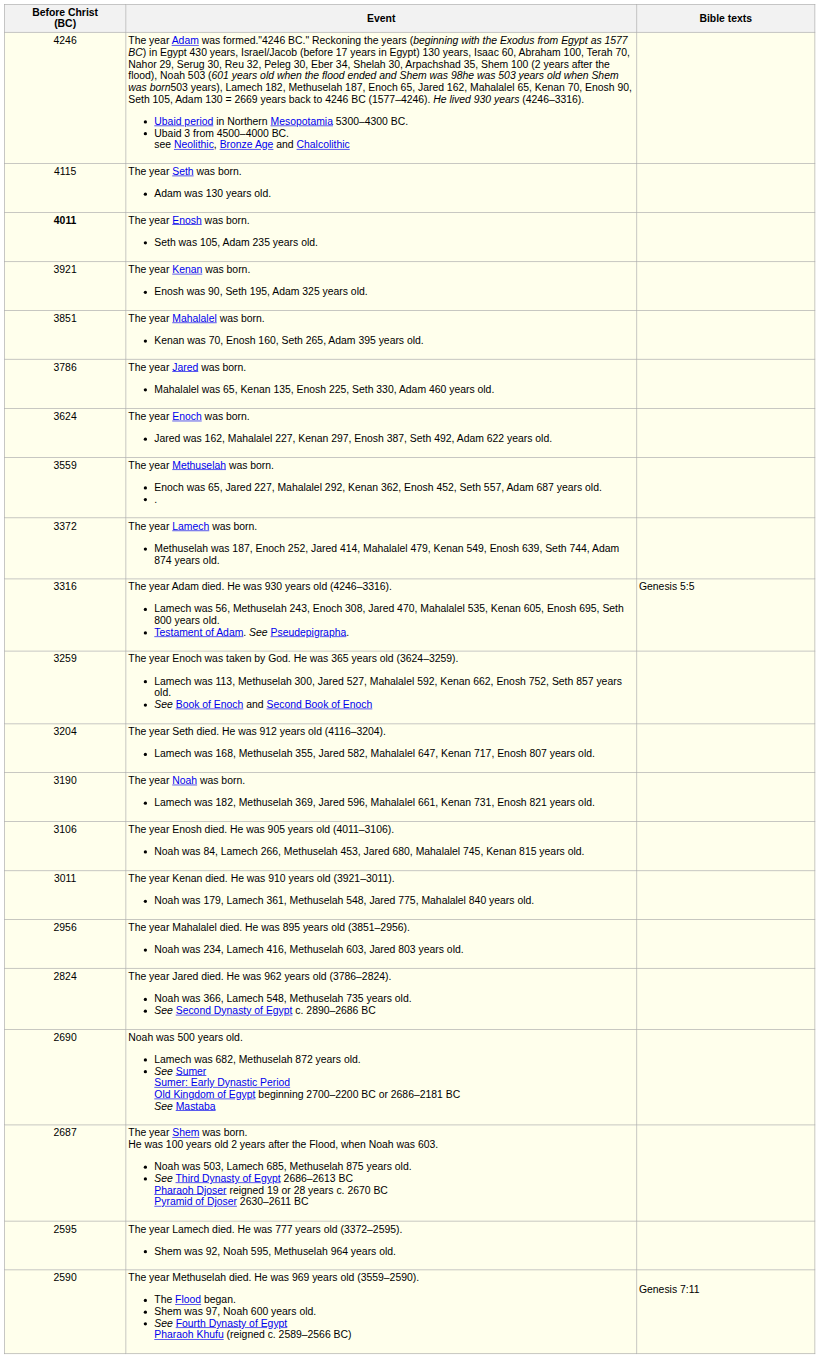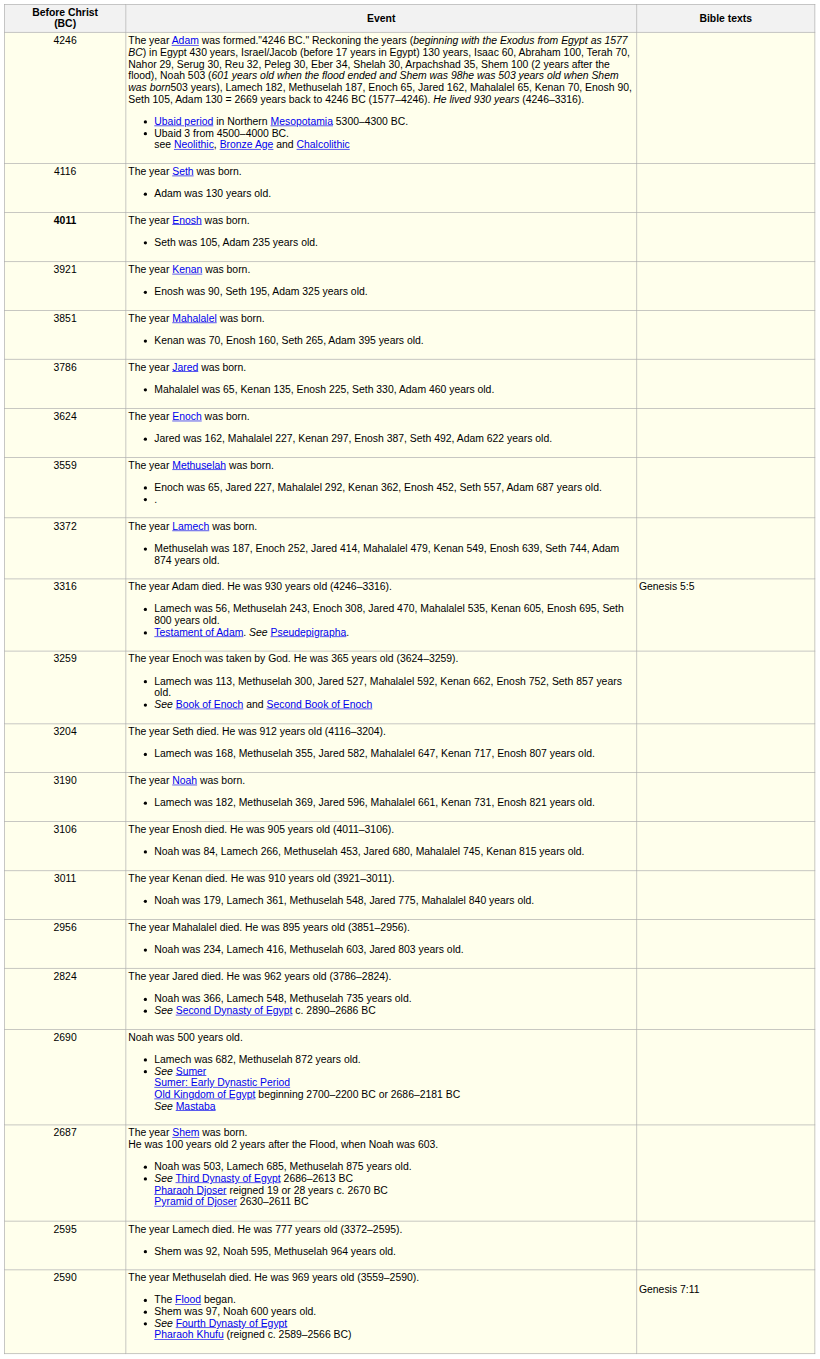(65, 171) 4115 -> (65, 171) 4116
